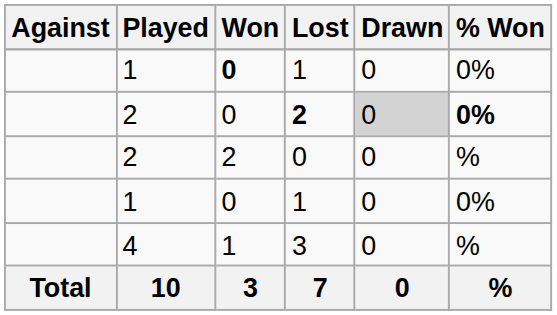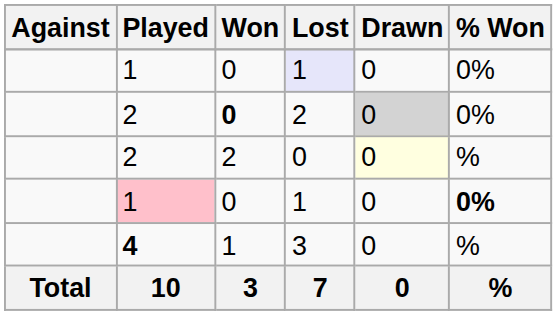(229, 70) bold -> (229, 70) normal
(299, 70) no background -> (299, 70) lavender background
(229, 114) normal -> (229, 114) bold
(299, 114) bold -> (299, 114) normal
(475, 114) bold -> (475, 114) normal
(369, 157) no background -> (369, 157) lightyellow background
(130, 201) no background -> (130, 201) pink background
(475, 201) normal -> (475, 201) bold
(130, 244) normal -> (130, 244) bold
